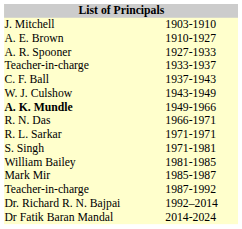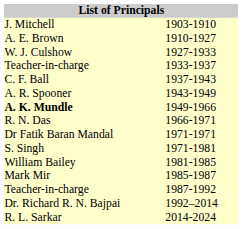(38, 52) A. R. Spooner -> (38, 52) W. J. Culshow
(38, 93) W. J. Culshow -> (38, 93) A. R. Spooner
(33, 134) R. L. Sarkar -> (59, 134) Dr Fatik Baran Mandal
(59, 217) Dr Fatik Baran Mandal -> (33, 217) R. L. Sarkar
